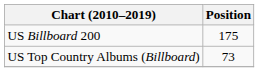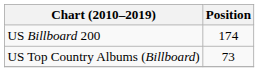(228, 35) 175 -> (228, 35) 174
